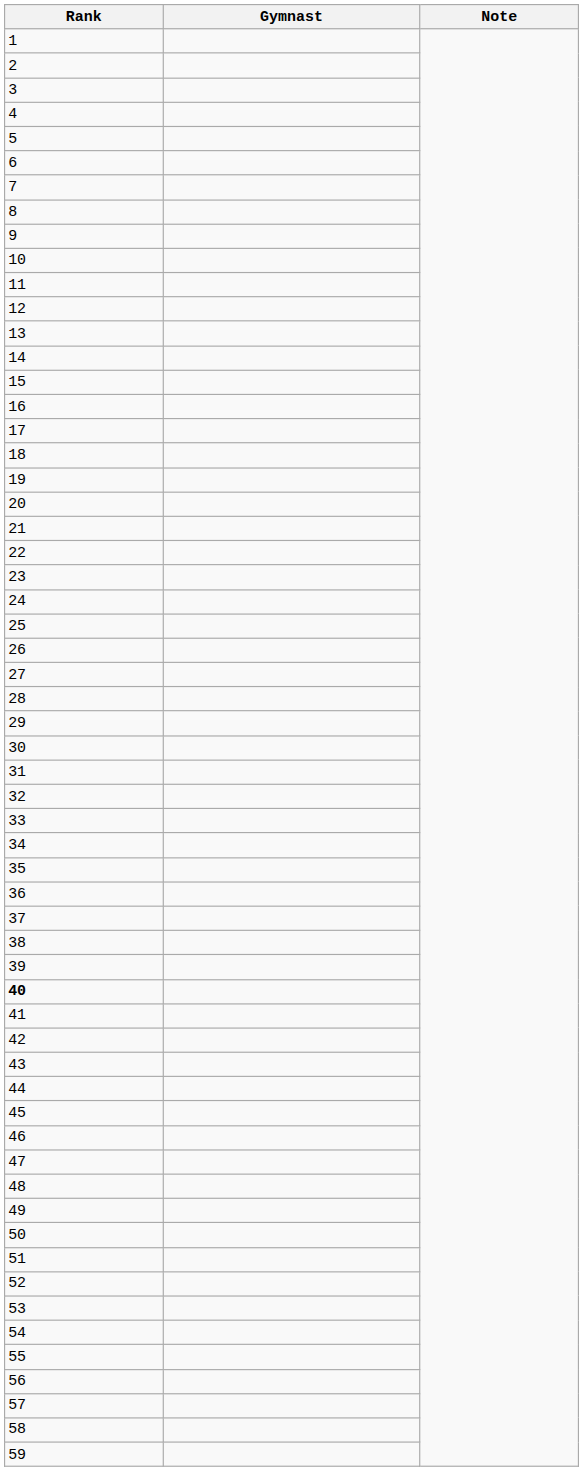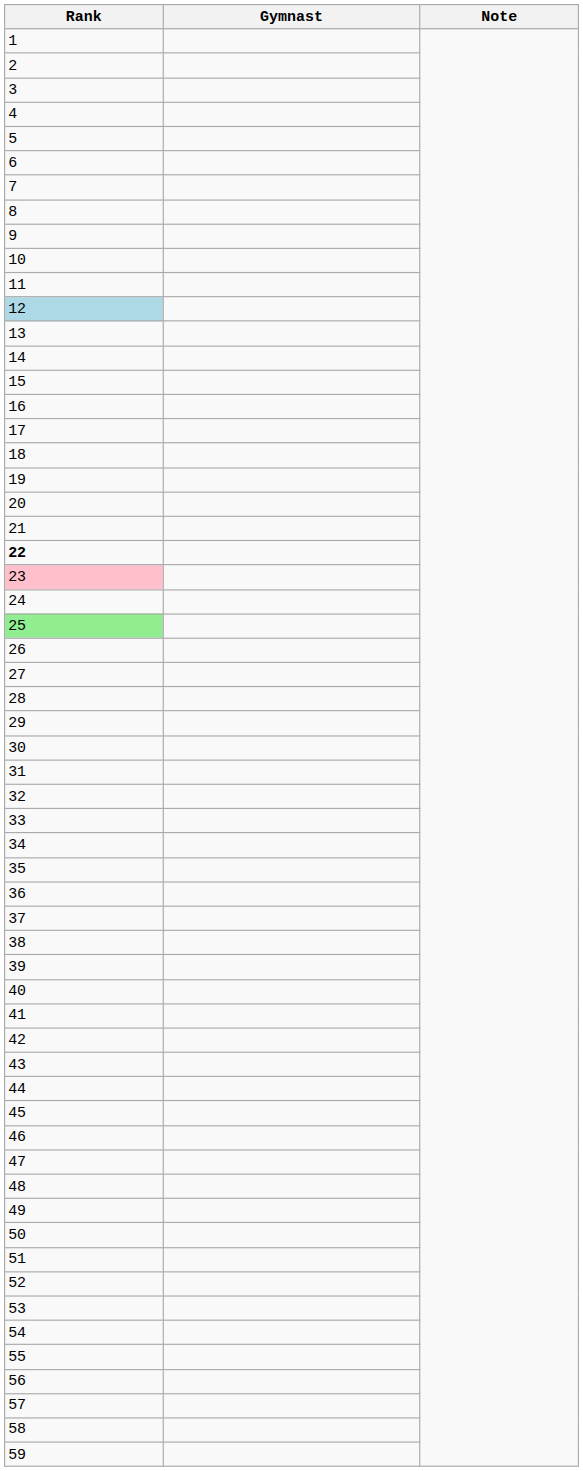(17, 309) no background -> (17, 309) lightblue background
(17, 553) normal -> (17, 553) bold
(17, 577) no background -> (17, 577) pink background
(17, 626) no background -> (17, 626) lightgreen background
(17, 991) bold -> (17, 991) normal
